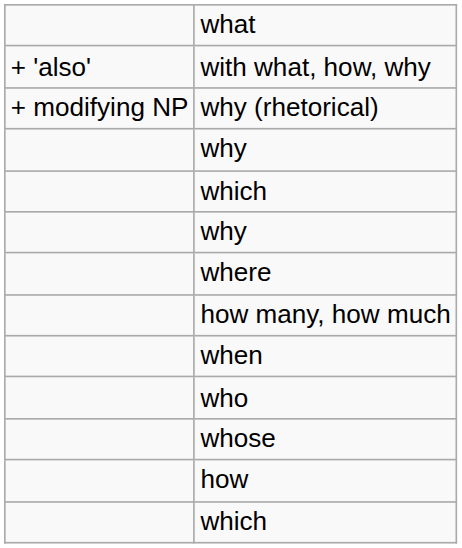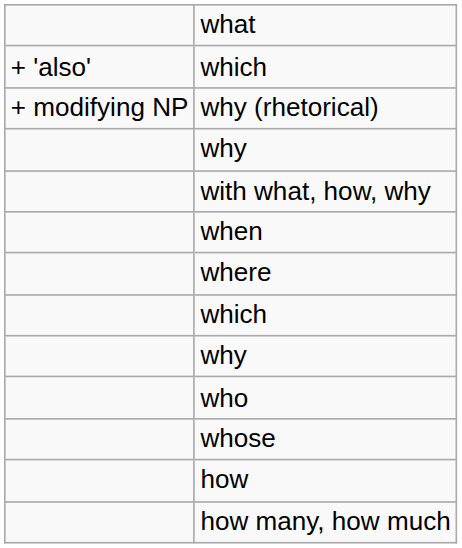(316, 66) with what, how, why -> (234, 66) which
(234, 190) which -> (316, 190) with what, how, why
(224, 231) why -> (232, 231) when
(326, 314) how many, how much -> (234, 314) which
(232, 356) when -> (224, 356) why
(234, 521) which -> (326, 521) how many, how much
